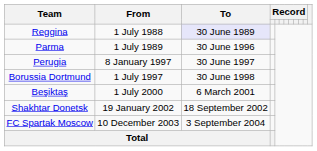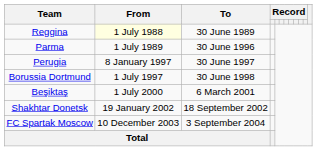(138, 31) no background -> (138, 31) lightyellow background
(226, 31) lavender background -> (226, 31) no background
